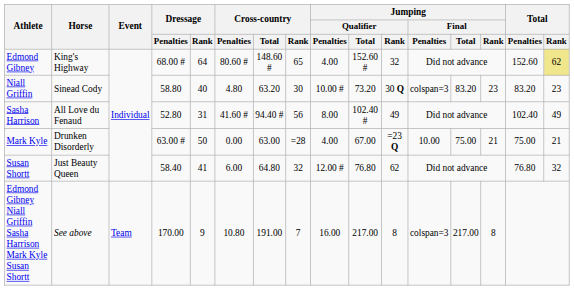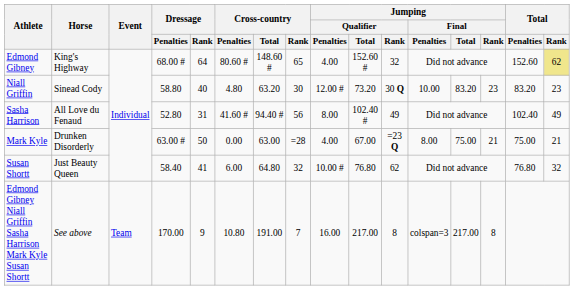(330, 89) 10.00 # -> (330, 89) 12.00 #
(429, 89) colspan=3 -> (429, 89) 10.00
(429, 142) 10.00 -> (429, 142) 8.00
(330, 168) 12.00 # -> (330, 168) 10.00 #
